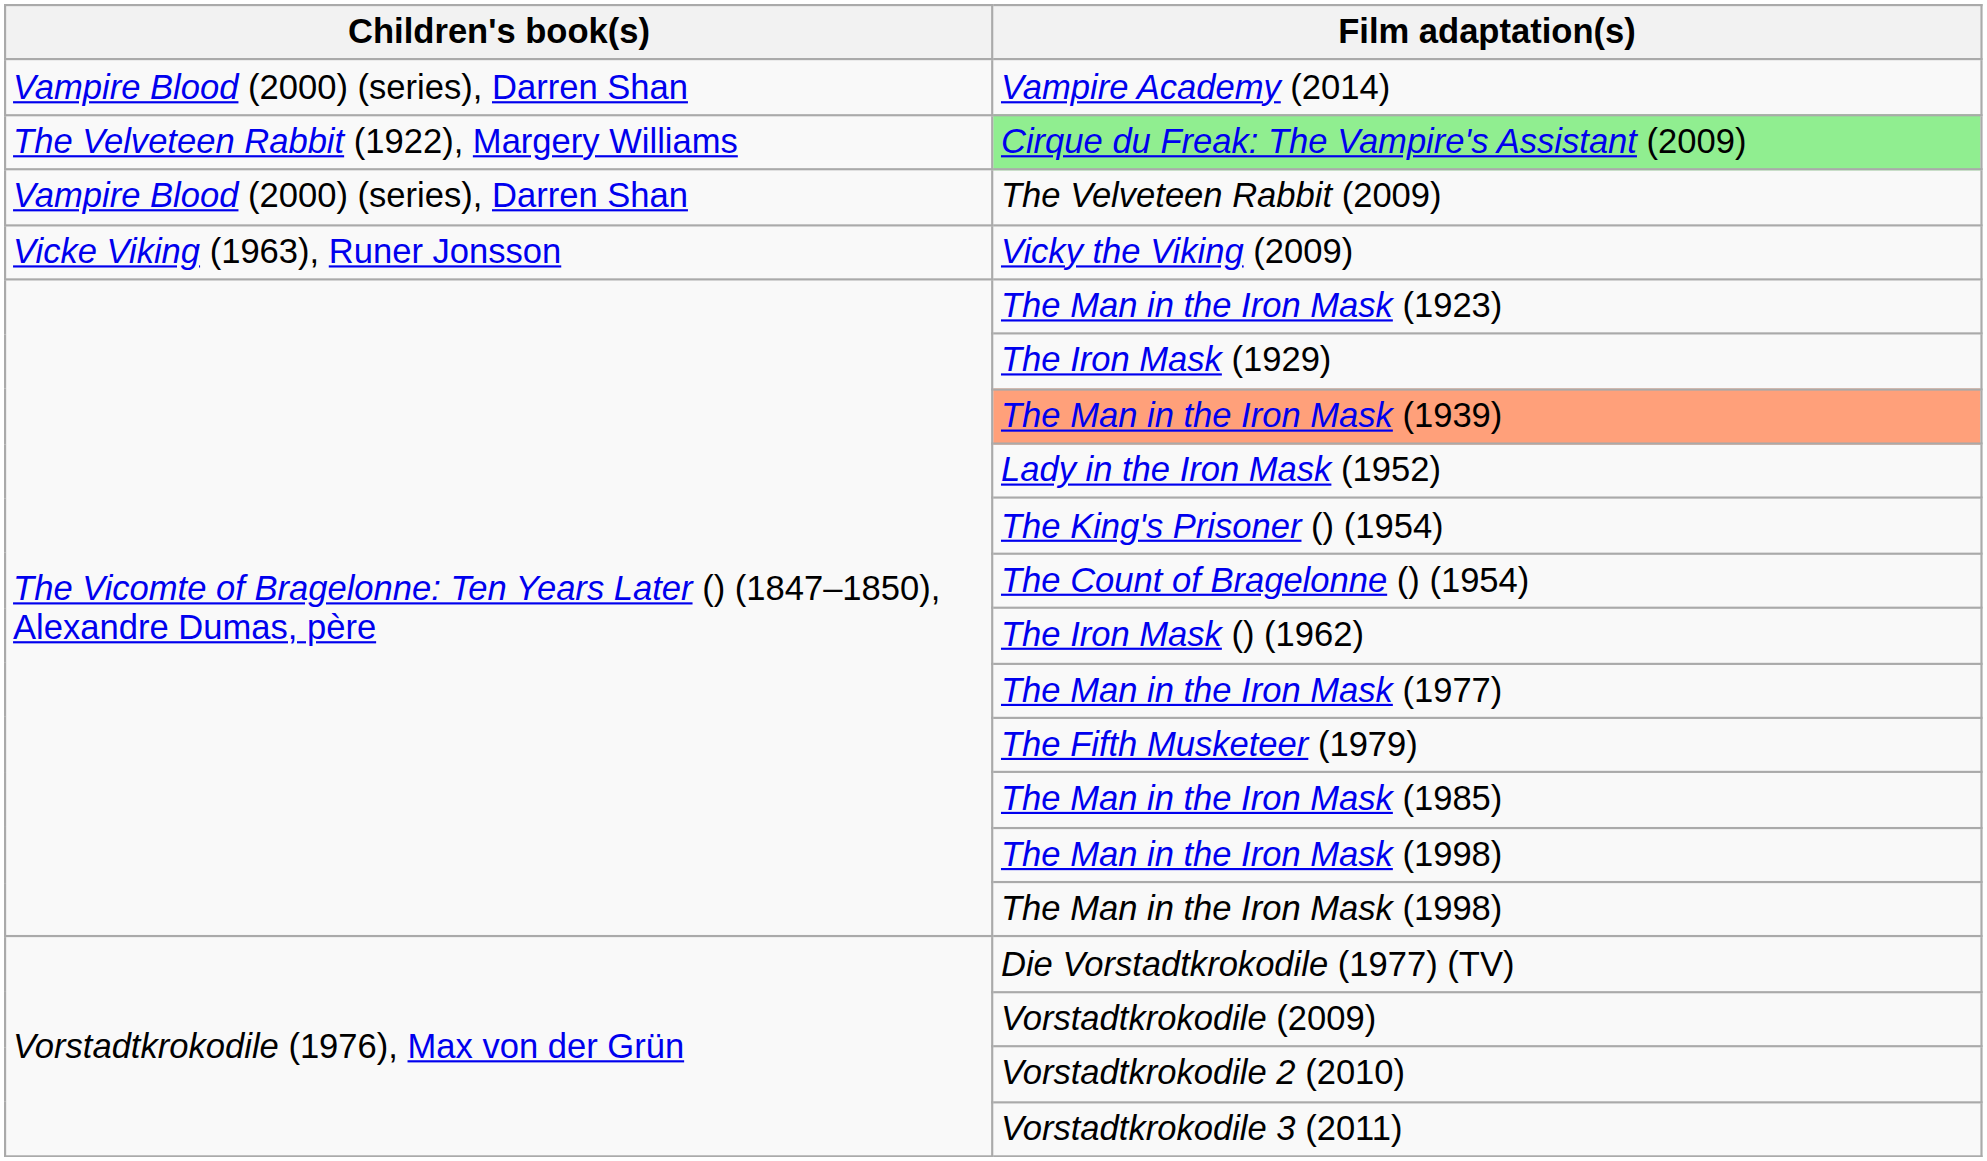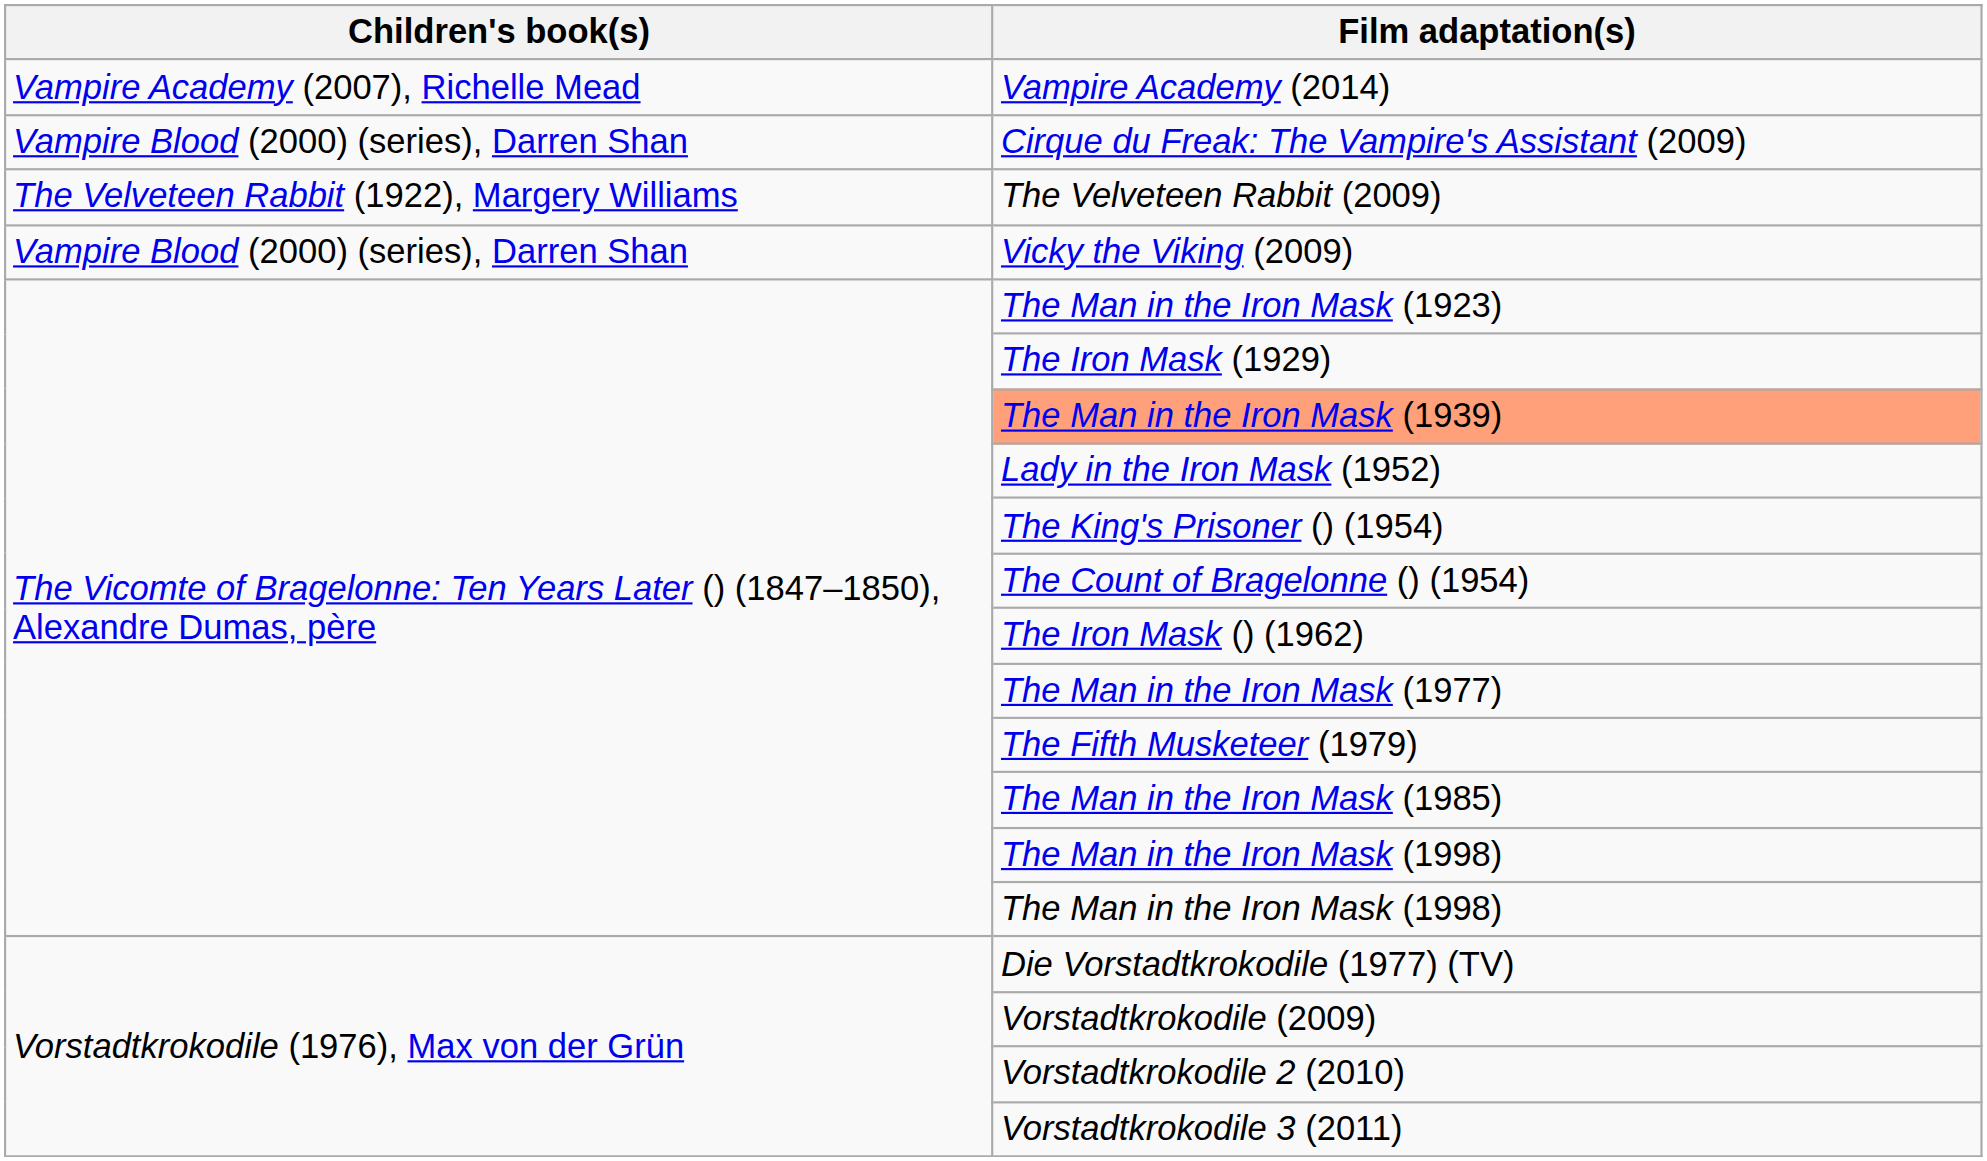(350, 86) Vampire Blood (2000) (series), Darren Shan -> (327, 86) Vampire Academy (2007), Richelle Mead
(375, 141) The Velveteen Rabbit (1922), Margery Williams -> (350, 141) Vampire Blood (2000) (series), Darren Shan
(1374, 141) lightgreen background -> (1374, 141) no background
(350, 196) Vampire Blood (2000) (series), Darren Shan -> (375, 196) The Velveteen Rabbit (1922), Margery Williams
(287, 251) Vicke Viking (1963), Runer Jonsson -> (350, 251) Vampire Blood (2000) (series), Darren Shan
